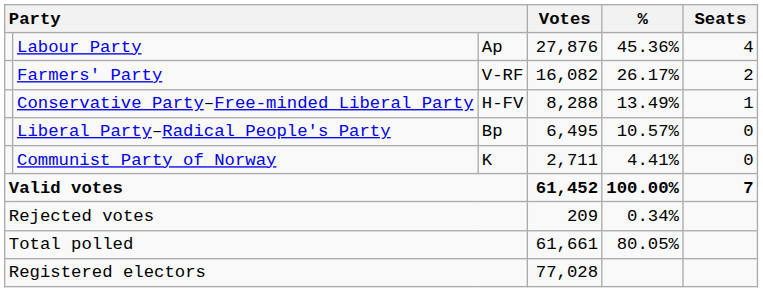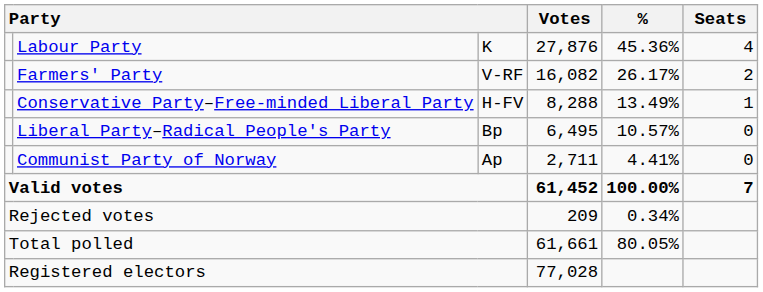(492, 47) Ap -> (487, 47) K
(487, 160) K -> (492, 160) Ap
